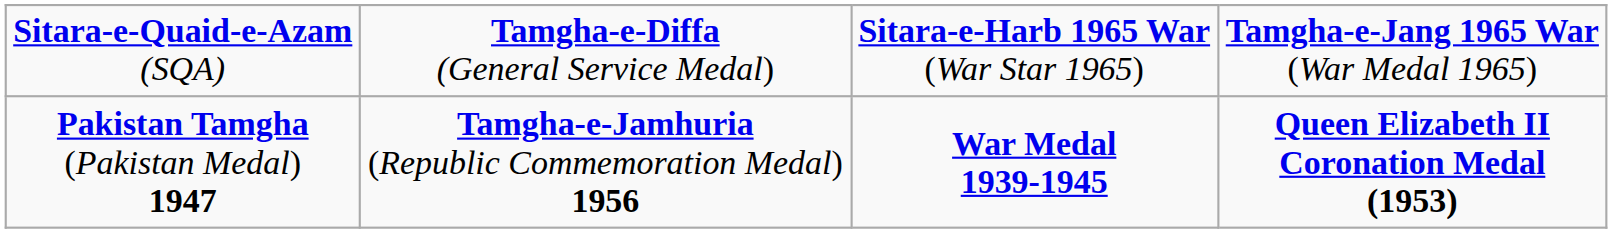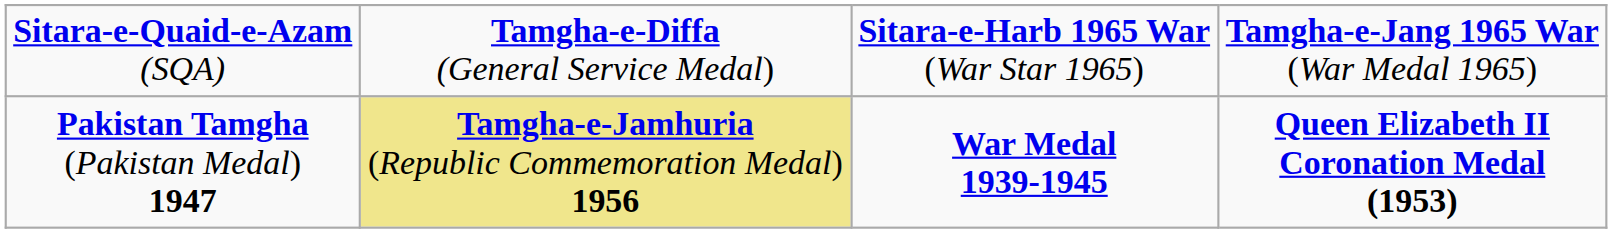(605, 161) no background -> (605, 161) khaki background
